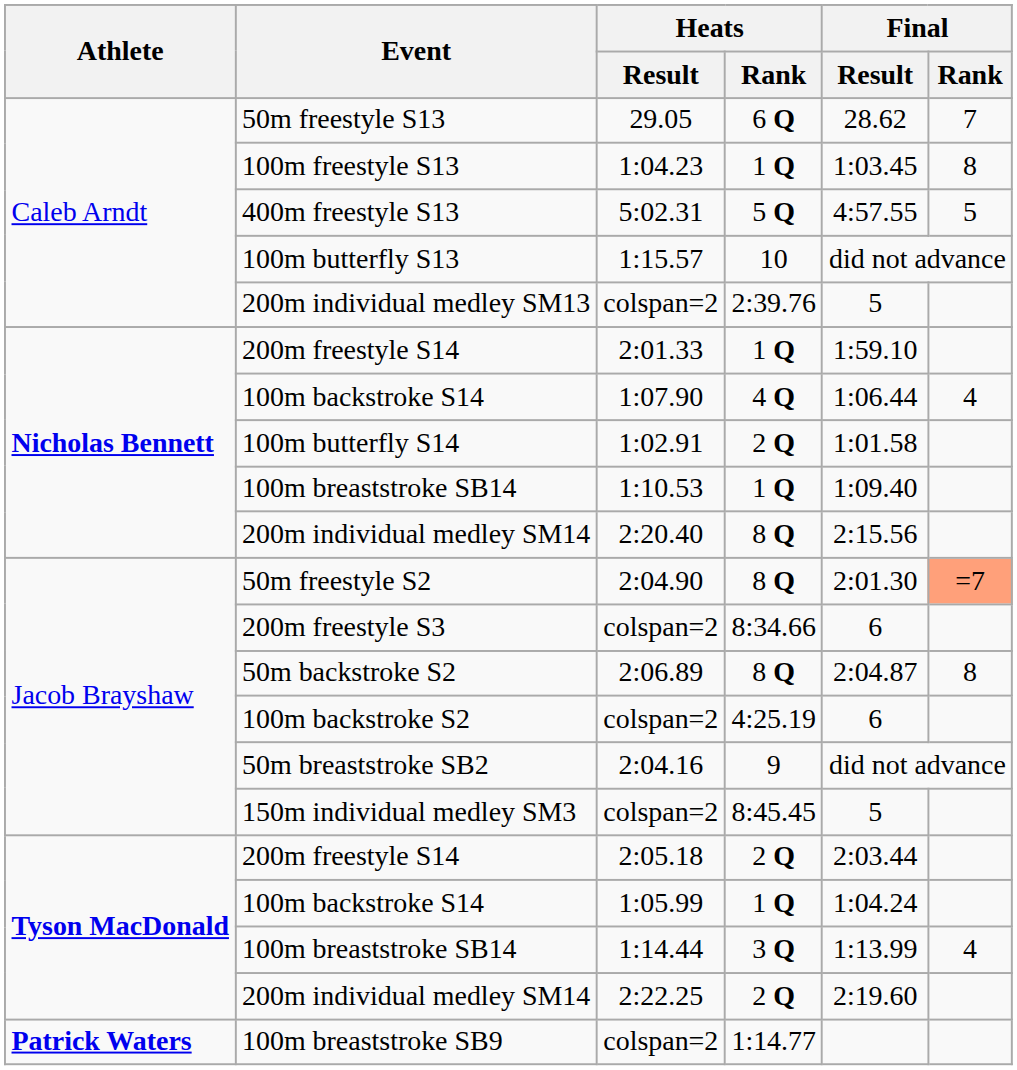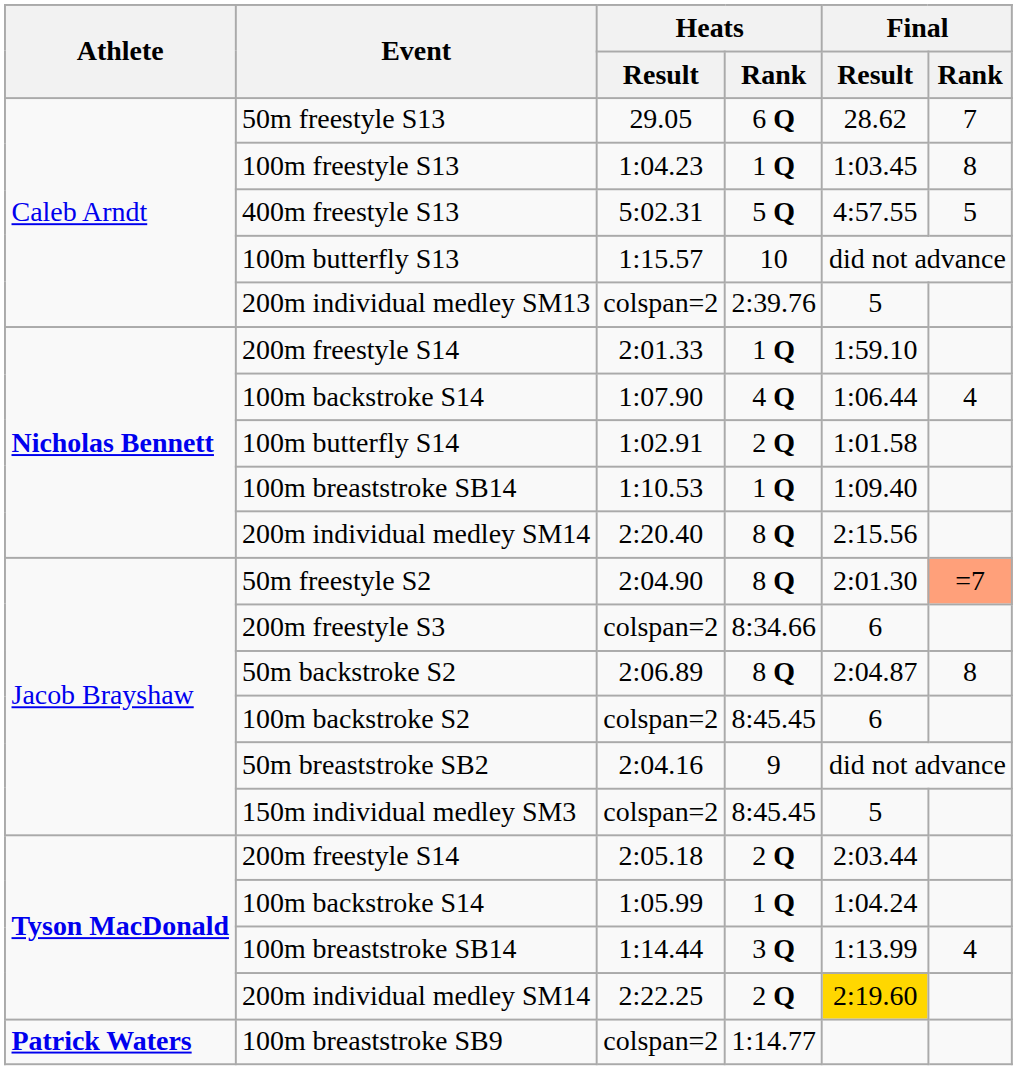(774, 719) 4:25.19 -> (774, 719) 8:45.45
(875, 995) no background -> (875, 995) gold background
